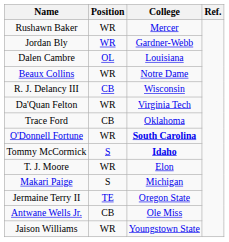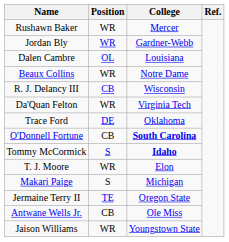(108, 120) CB -> (108, 120) DE
(108, 136) WR -> (108, 136) CB
